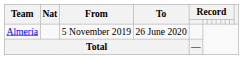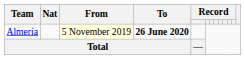(96, 31) no background -> (96, 31) lightyellow background
(161, 31) normal -> (162, 31) bold
